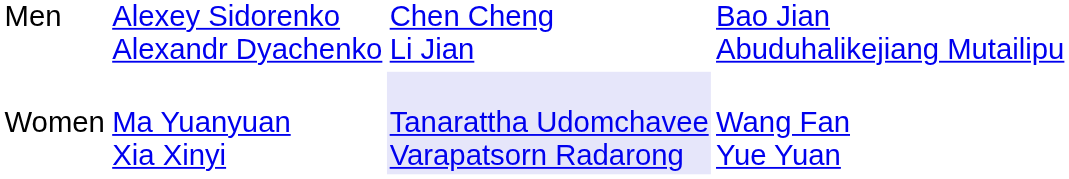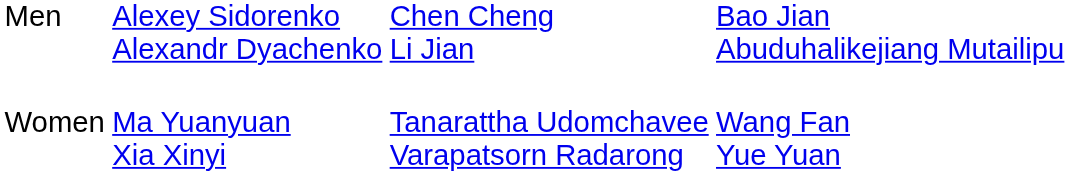(549, 139) lavender background -> (549, 139) no background
